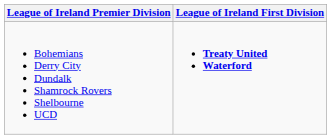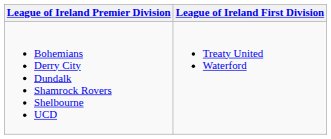(250, 59) bold -> (250, 59) normal
